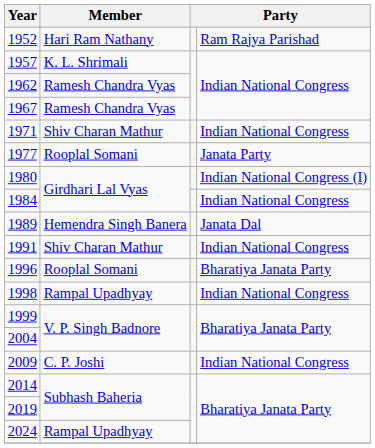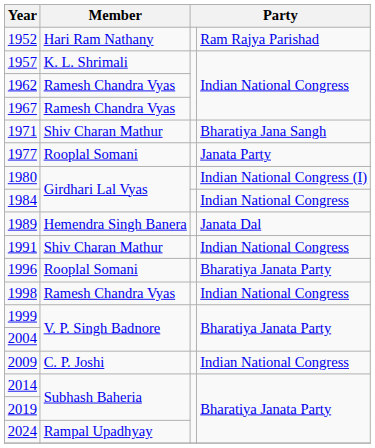(275, 131) Indian National Congress -> (263, 131) Bharatiya Jana Sangh
(98, 293) Rampal Upadhyay -> (109, 293) Ramesh Chandra Vyas
